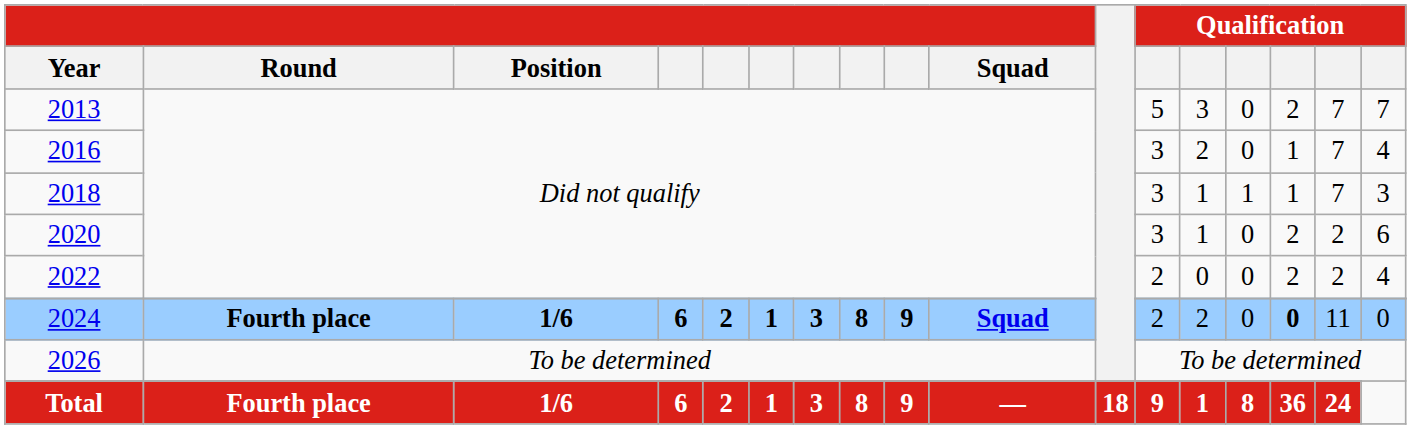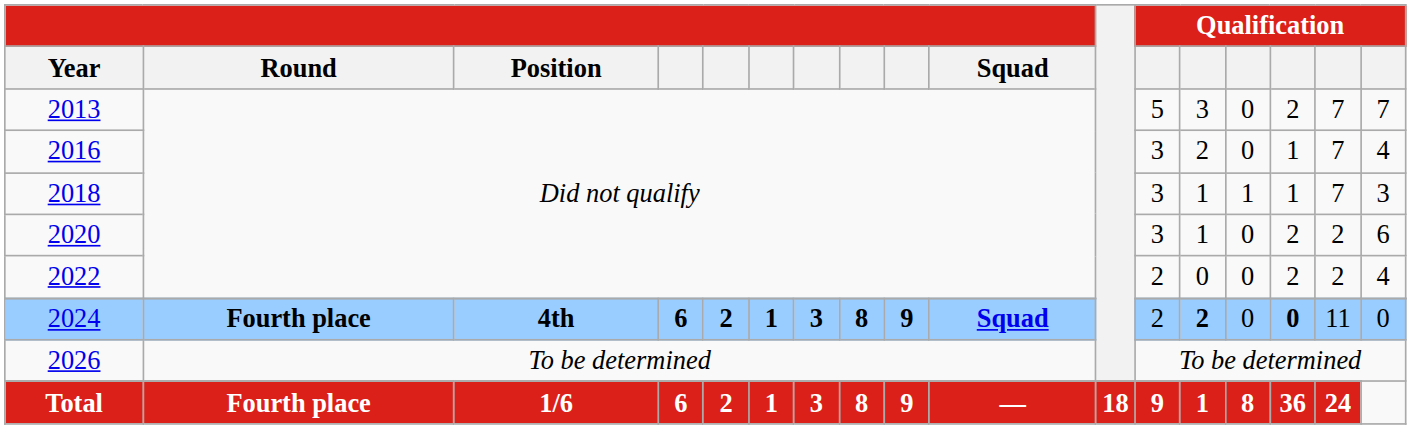(556, 318) 1/6 -> (556, 318) 4th
(1202, 318) normal -> (1202, 318) bold
